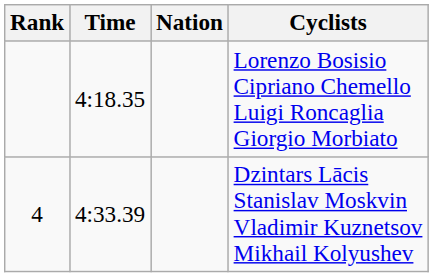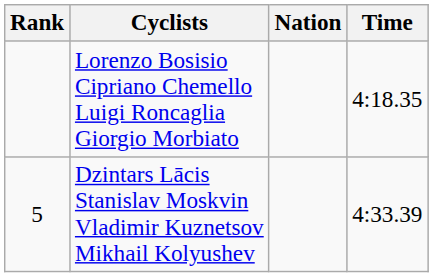columns swapped: (328, 22) <-> (110, 22)
(37, 213) 4 -> (37, 213) 5
